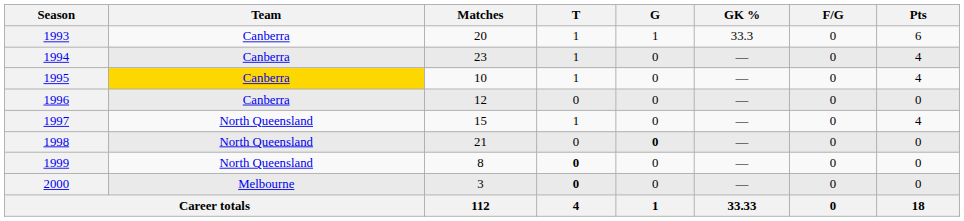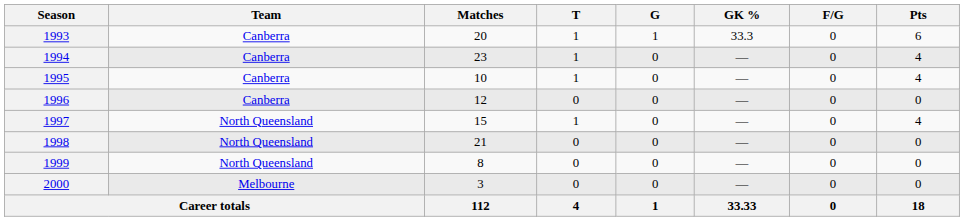(266, 78) gold background -> (266, 78) no background
(655, 142) bold -> (655, 142) normal
(576, 163) bold -> (576, 163) normal
(576, 184) bold -> (576, 184) normal
